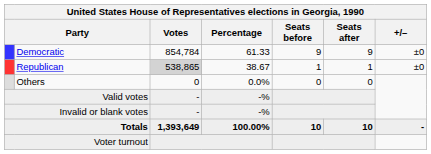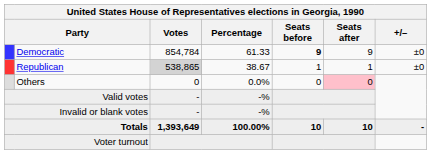(319, 52) normal -> (319, 52) bold
(370, 82) no background -> (370, 82) pink background
